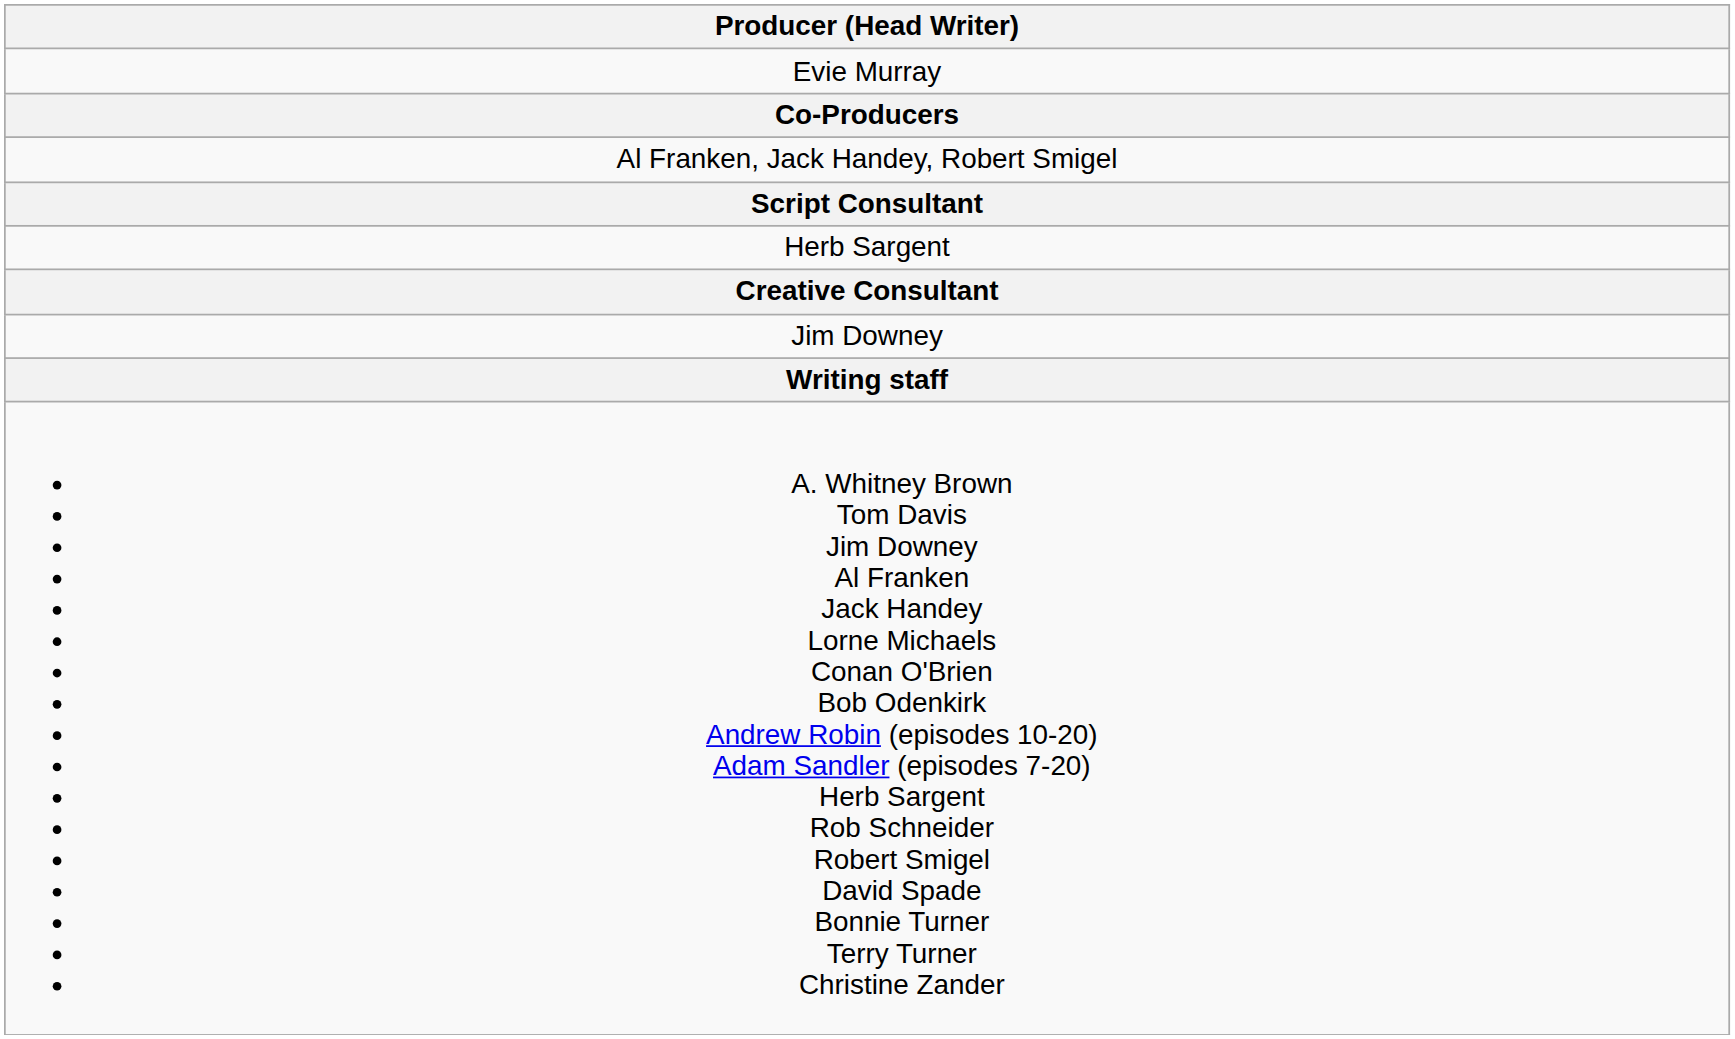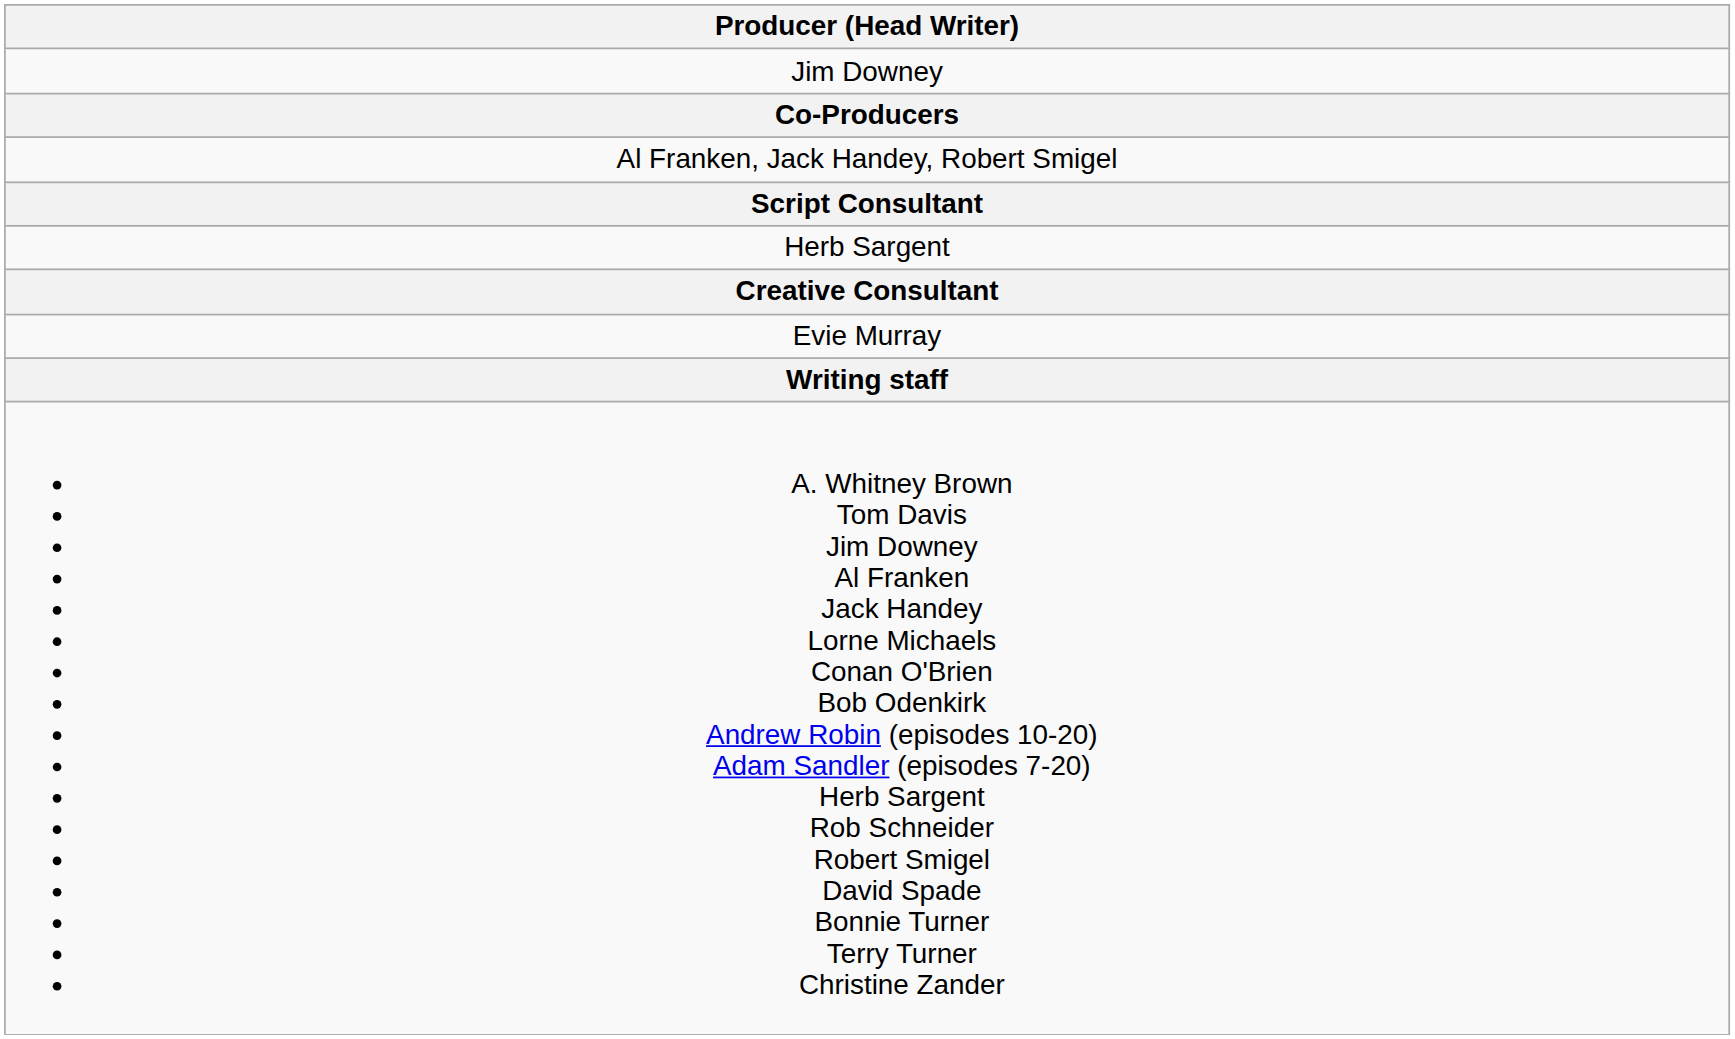(867, 70) Evie Murray -> (867, 70) Jim Downey
(867, 335) Jim Downey -> (867, 335) Evie Murray
